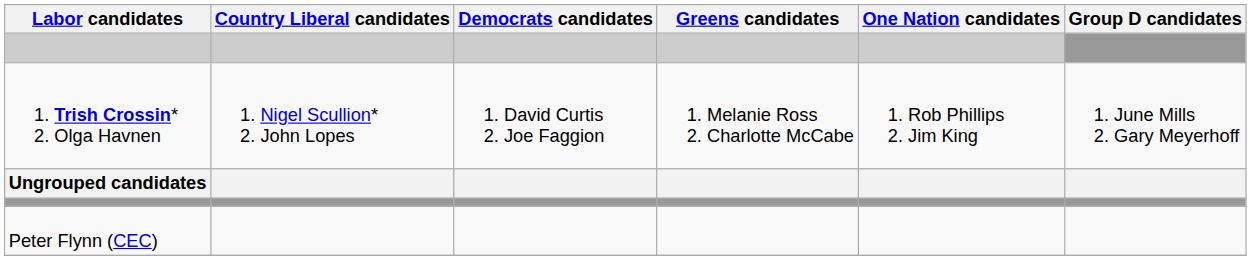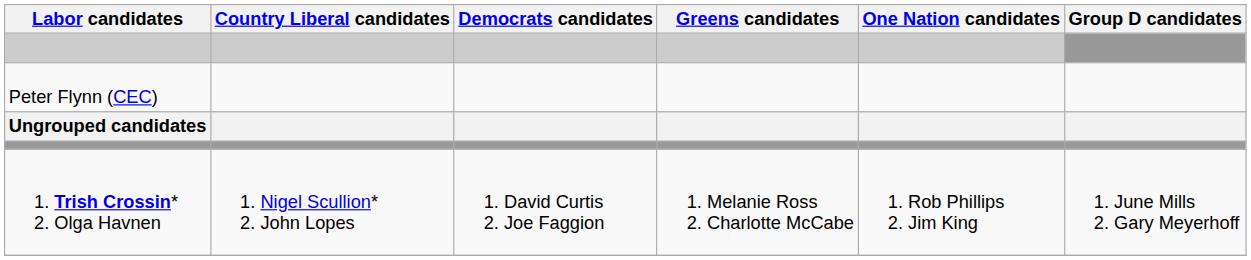rows swapped: (108, 126) <-> (83, 241)
